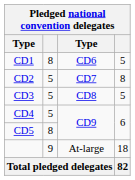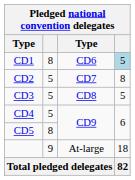(123, 61) no background -> (123, 61) lightblue background
